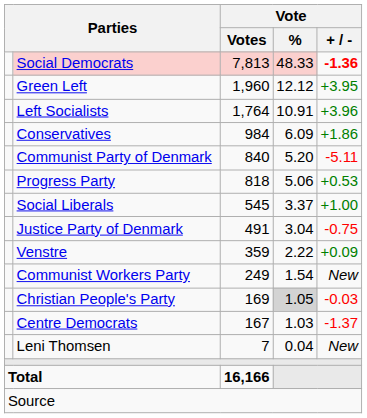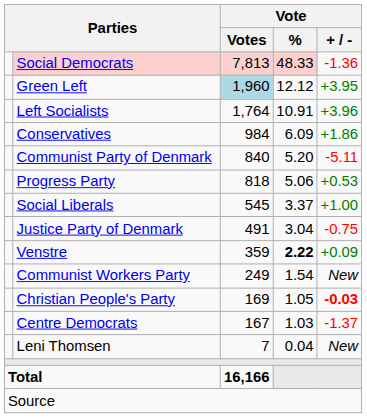(341, 63) bold -> (341, 63) normal
(251, 87) no background -> (251, 87) lightblue background
(299, 252) normal -> (299, 252) bold
(299, 299) lightgrey background -> (299, 299) no background
(341, 299) normal -> (341, 299) bold
